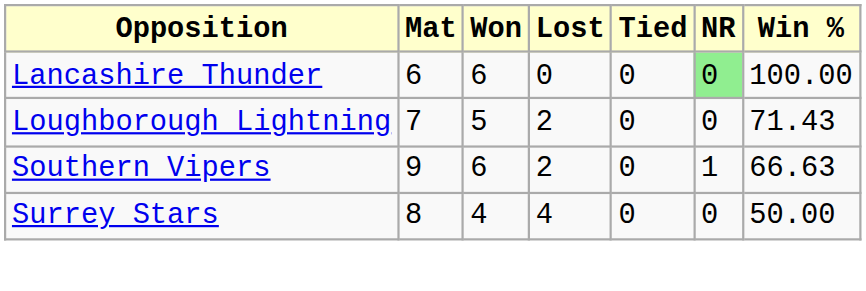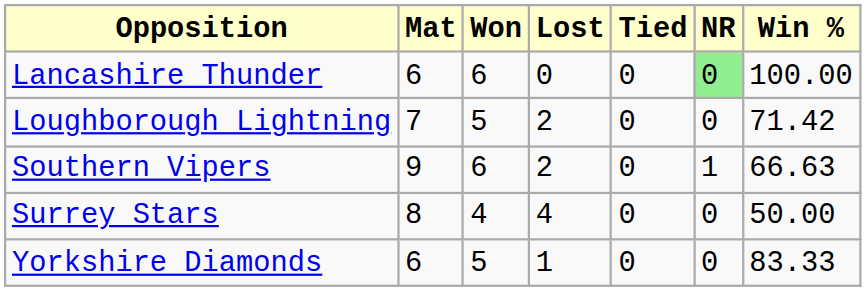(792, 122) 71.43 -> (792, 122) 71.42
+ row: (167, 263)
